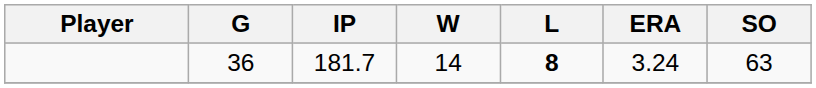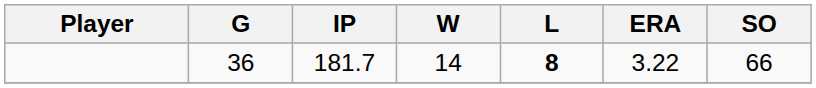(655, 62) 3.24 -> (655, 62) 3.22
(759, 62) 63 -> (759, 62) 66
